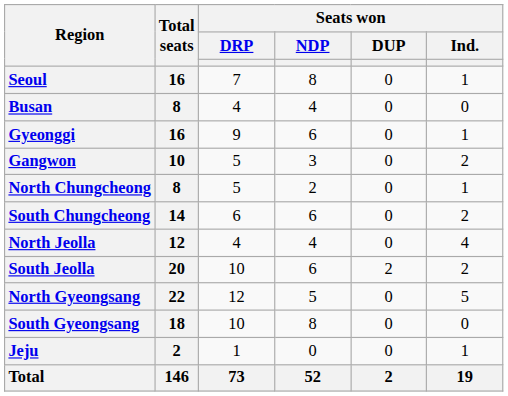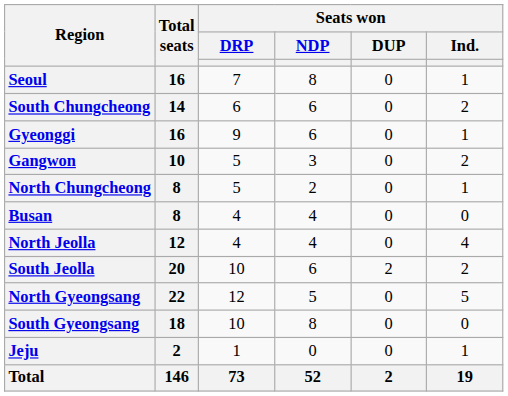rows swapped: (30, 107) <-> (79, 215)
